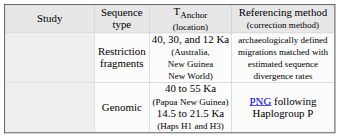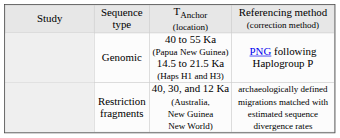rows swapped: (122, 58) <-> (122, 107)
